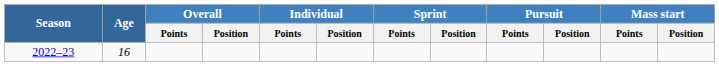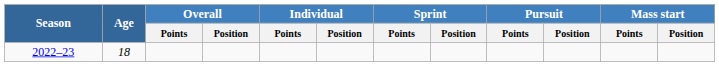(124, 52) 16 -> (124, 52) 18
